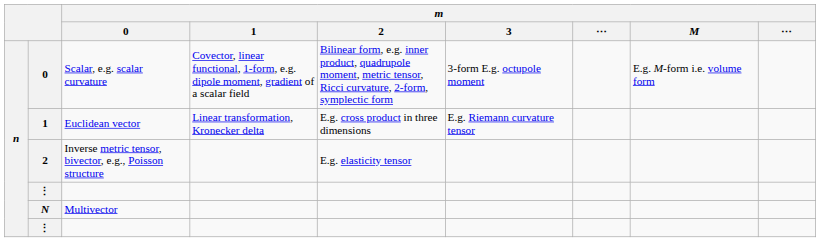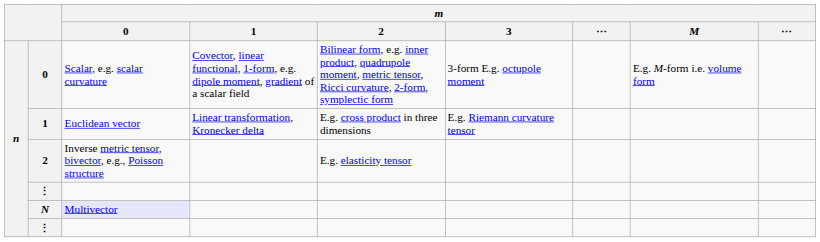(91, 209) no background -> (91, 209) lavender background
